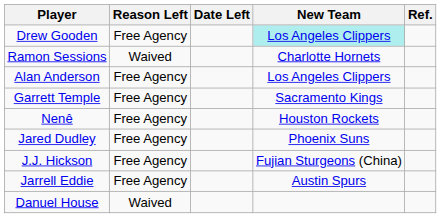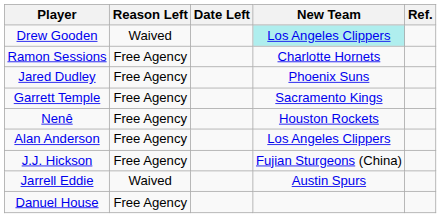(150, 35) Free Agency -> (150, 35) Waived
(150, 56) Waived -> (150, 56) Free Agency
rows swapped: (57, 139) <-> (57, 77)
(150, 181) Free Agency -> (150, 181) Waived
(150, 202) Waived -> (150, 202) Free Agency
